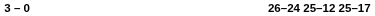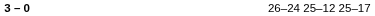(319, 8) bold -> (319, 8) normal
